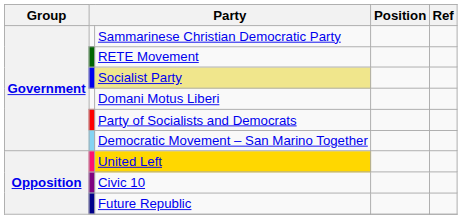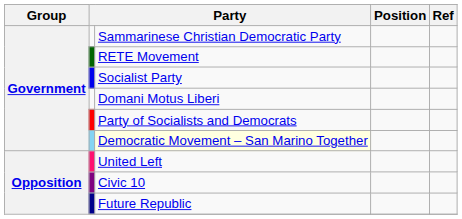(140, 78) khaki background -> (140, 78) no background
(233, 141) no background -> (233, 141) lightyellow background
(130, 162) gold background -> (130, 162) no background
